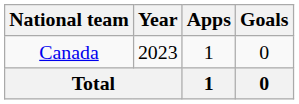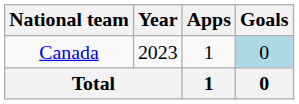(264, 51) no background -> (264, 51) lightblue background
